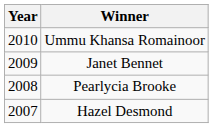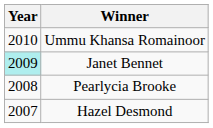(23, 63) no background -> (23, 63) paleturquoise background
